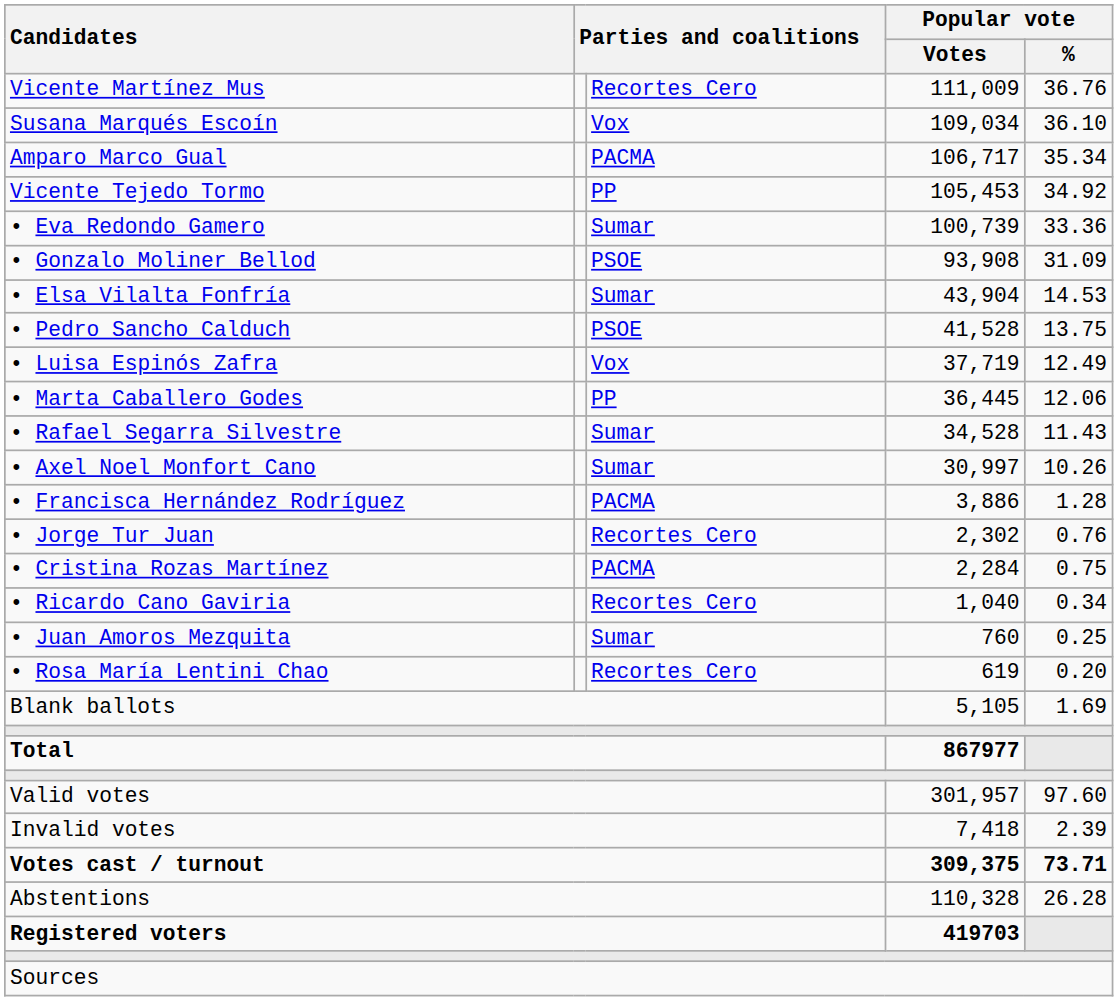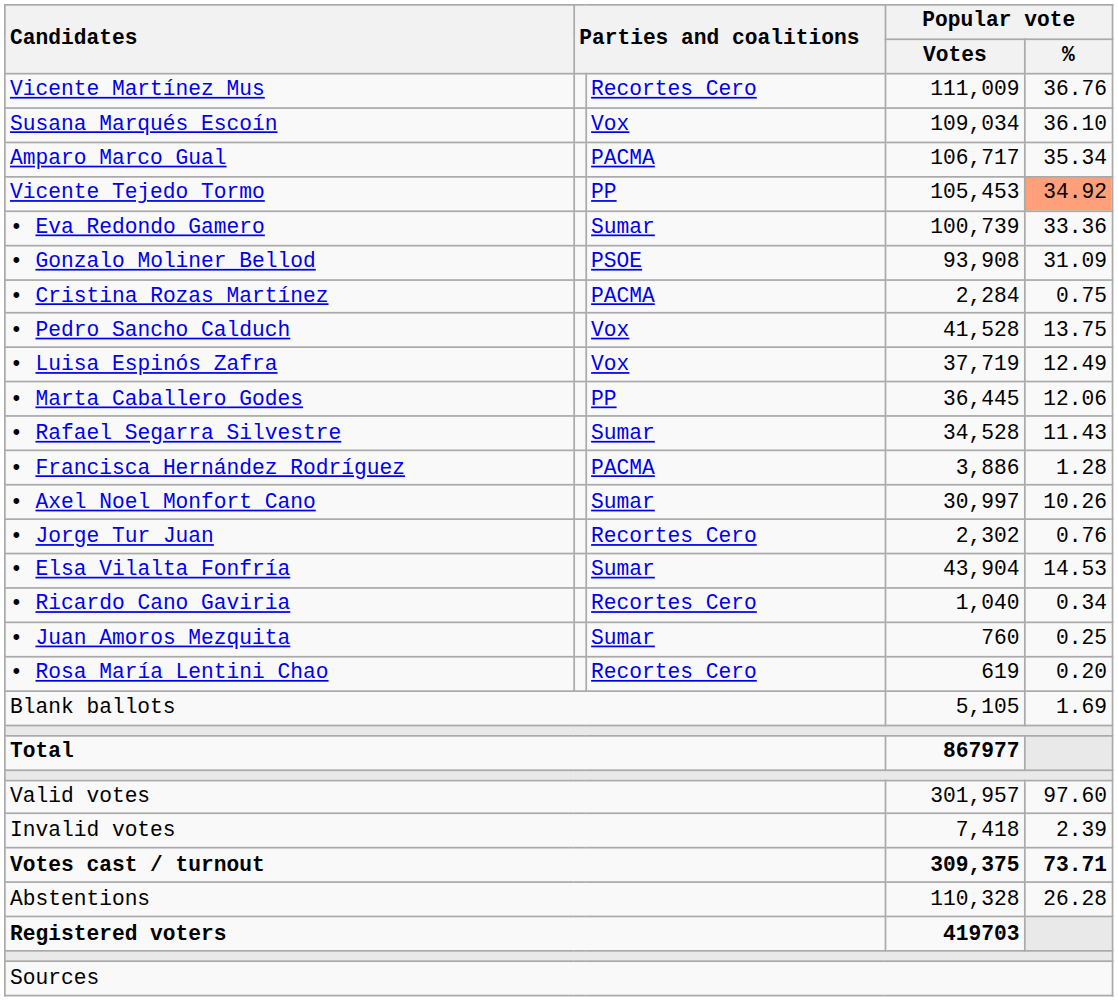(1075, 194) no background -> (1075, 194) lightsalmon background
rows swapped: (150, 297) <-> (169, 571)
(617, 331) PSOE -> (610, 331) Vox
rows swapped: (163, 468) <-> (207, 502)
